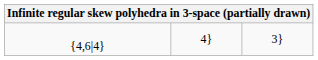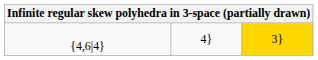(277, 39) no background -> (277, 39) gold background
